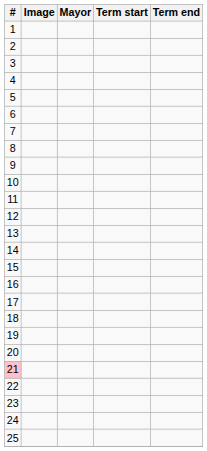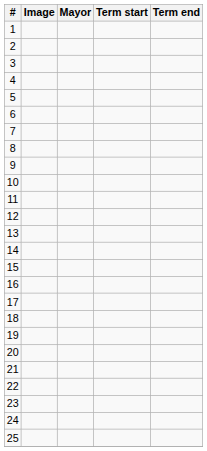(13, 370) pink background -> (13, 370) no background
